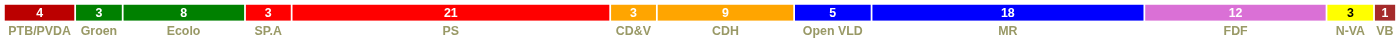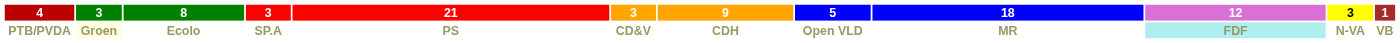(99, 30) no background -> (99, 30) lightyellow background
(1236, 30) no background -> (1236, 30) paleturquoise background
